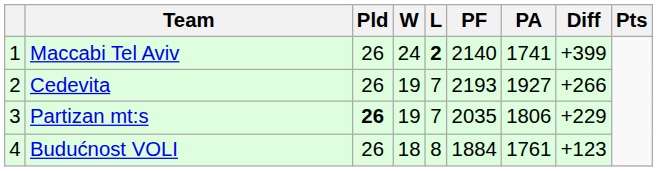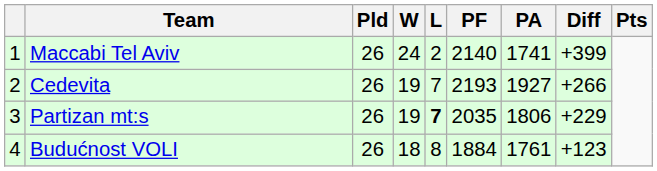(436, 52) bold -> (436, 52) normal
(373, 117) bold -> (373, 117) normal
(436, 117) normal -> (436, 117) bold
